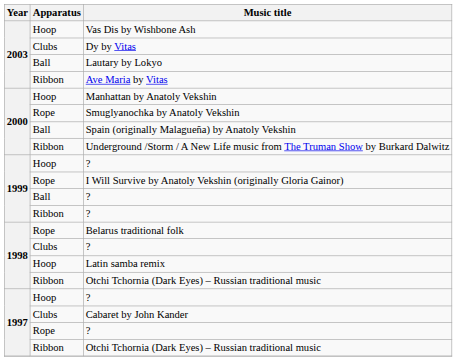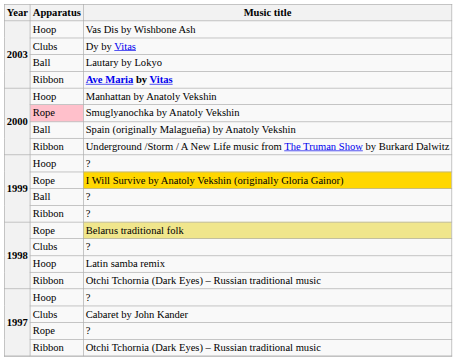(127, 79) normal -> (129, 79) bold
(44, 113) no background -> (44, 113) pink background
(215, 180) no background -> (215, 180) gold background
(135, 230) no background -> (135, 230) khaki background
